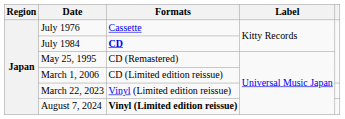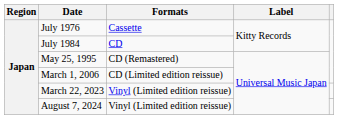(116, 43) bold -> (115, 43) normal
(173, 106) bold -> (170, 106) normal
